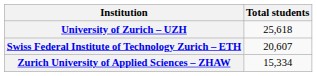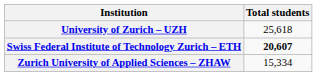(278, 46) normal -> (278, 46) bold
